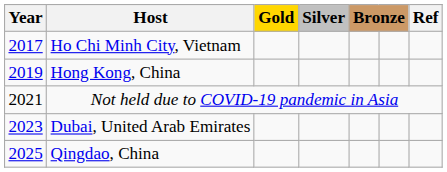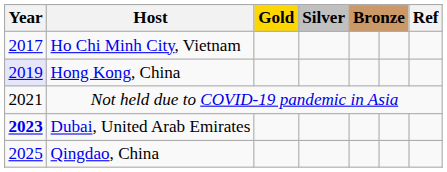(26, 72) no background -> (26, 72) lavender background
(26, 126) normal -> (26, 126) bold
